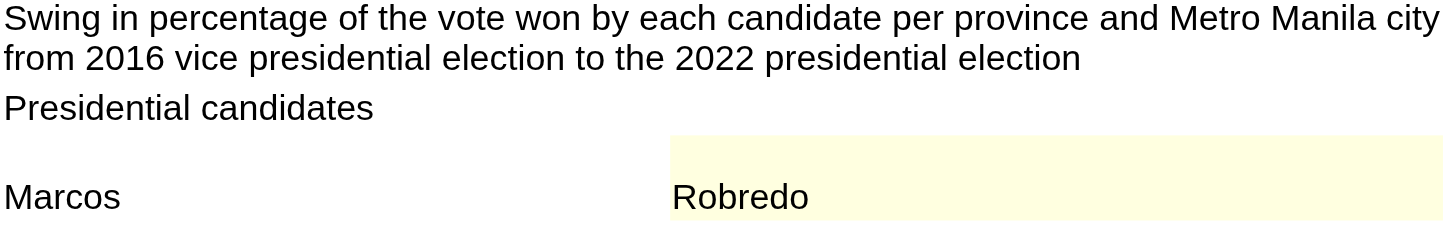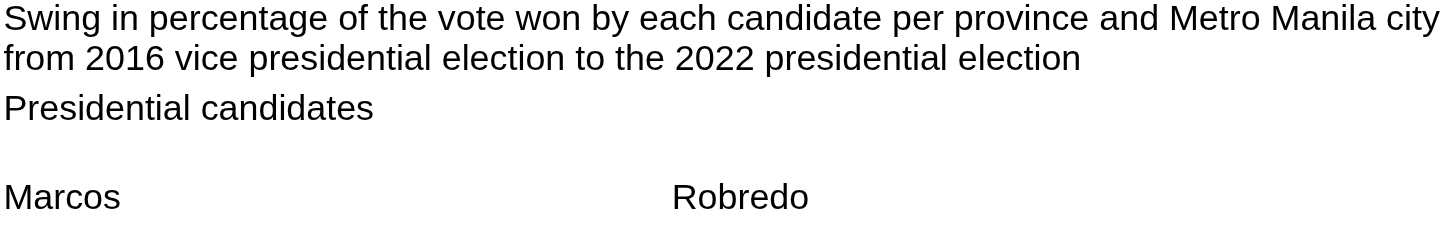(740, 197) lightyellow background -> (740, 197) no background
